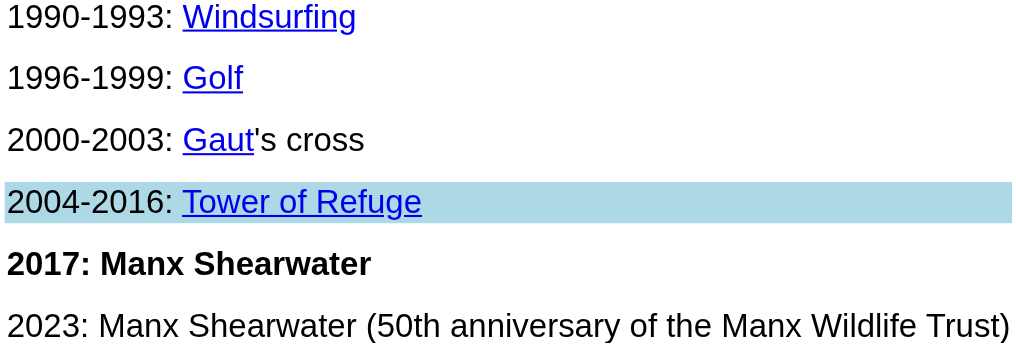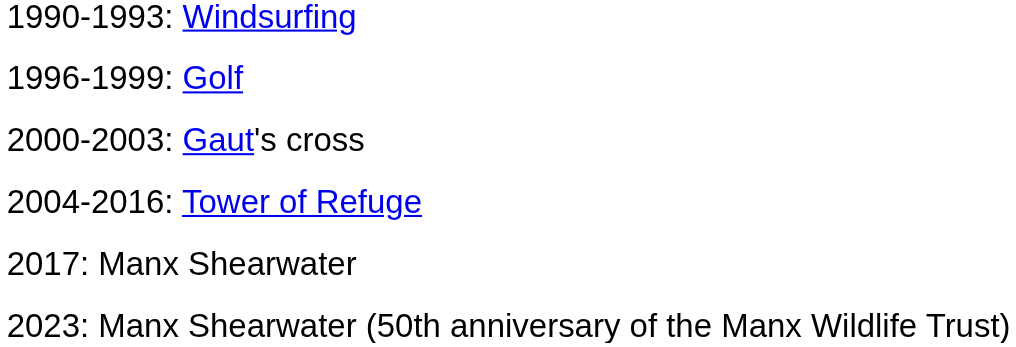(214, 202) lightblue background -> (214, 202) no background
(189, 263) bold -> (182, 263) normal
